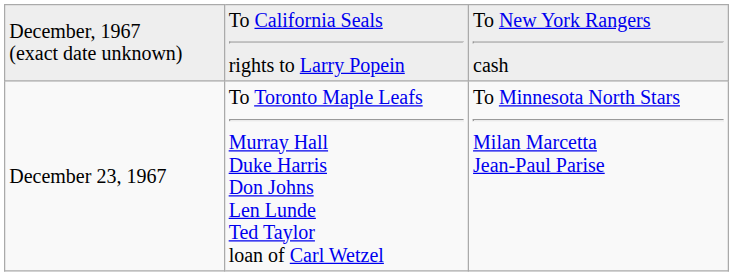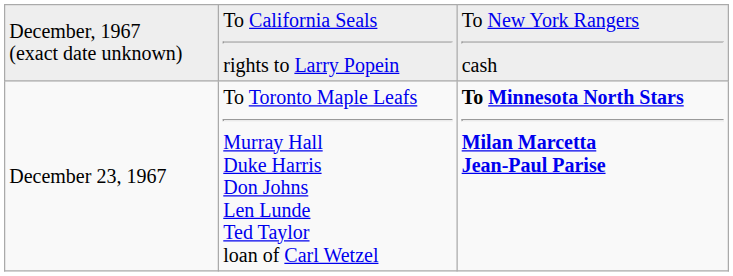(598, 130) normal -> (593, 130) bold
